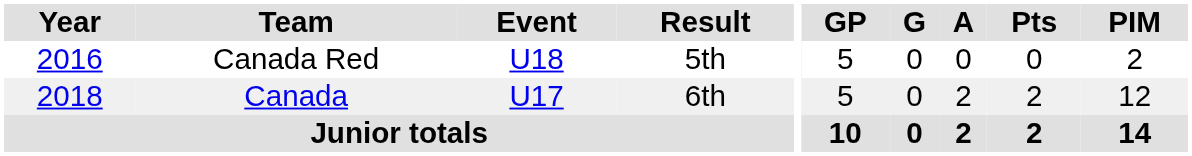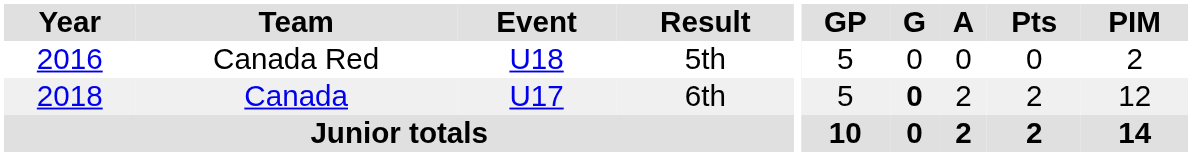(915, 96) normal -> (915, 96) bold
